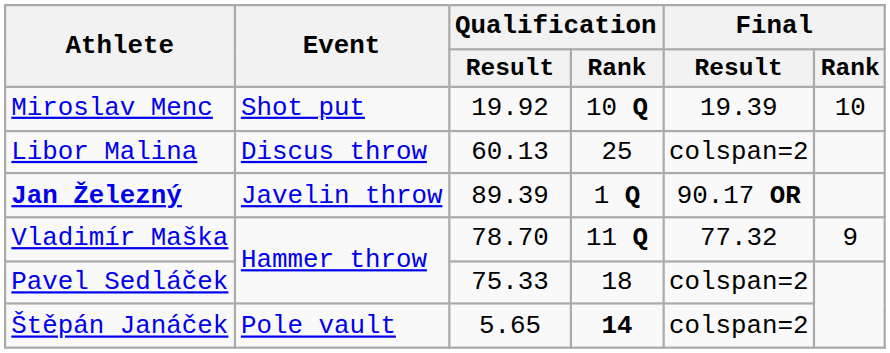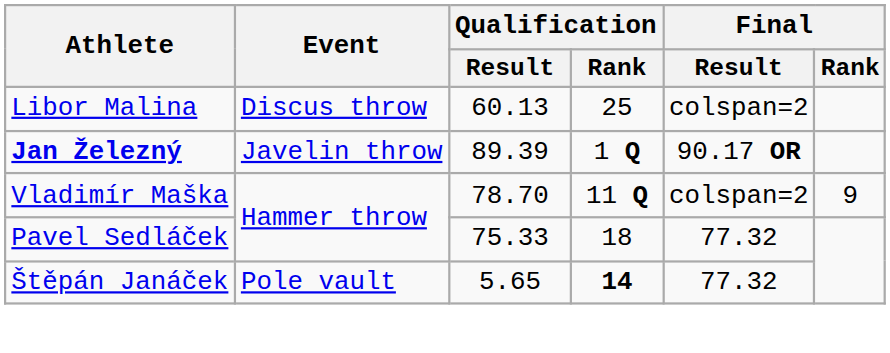- row: (112, 108)
(739, 239) 77.32 -> (739, 195) colspan=2
(739, 282) colspan=2 -> (739, 239) 77.32
(739, 326) colspan=2 -> (739, 282) 77.32
